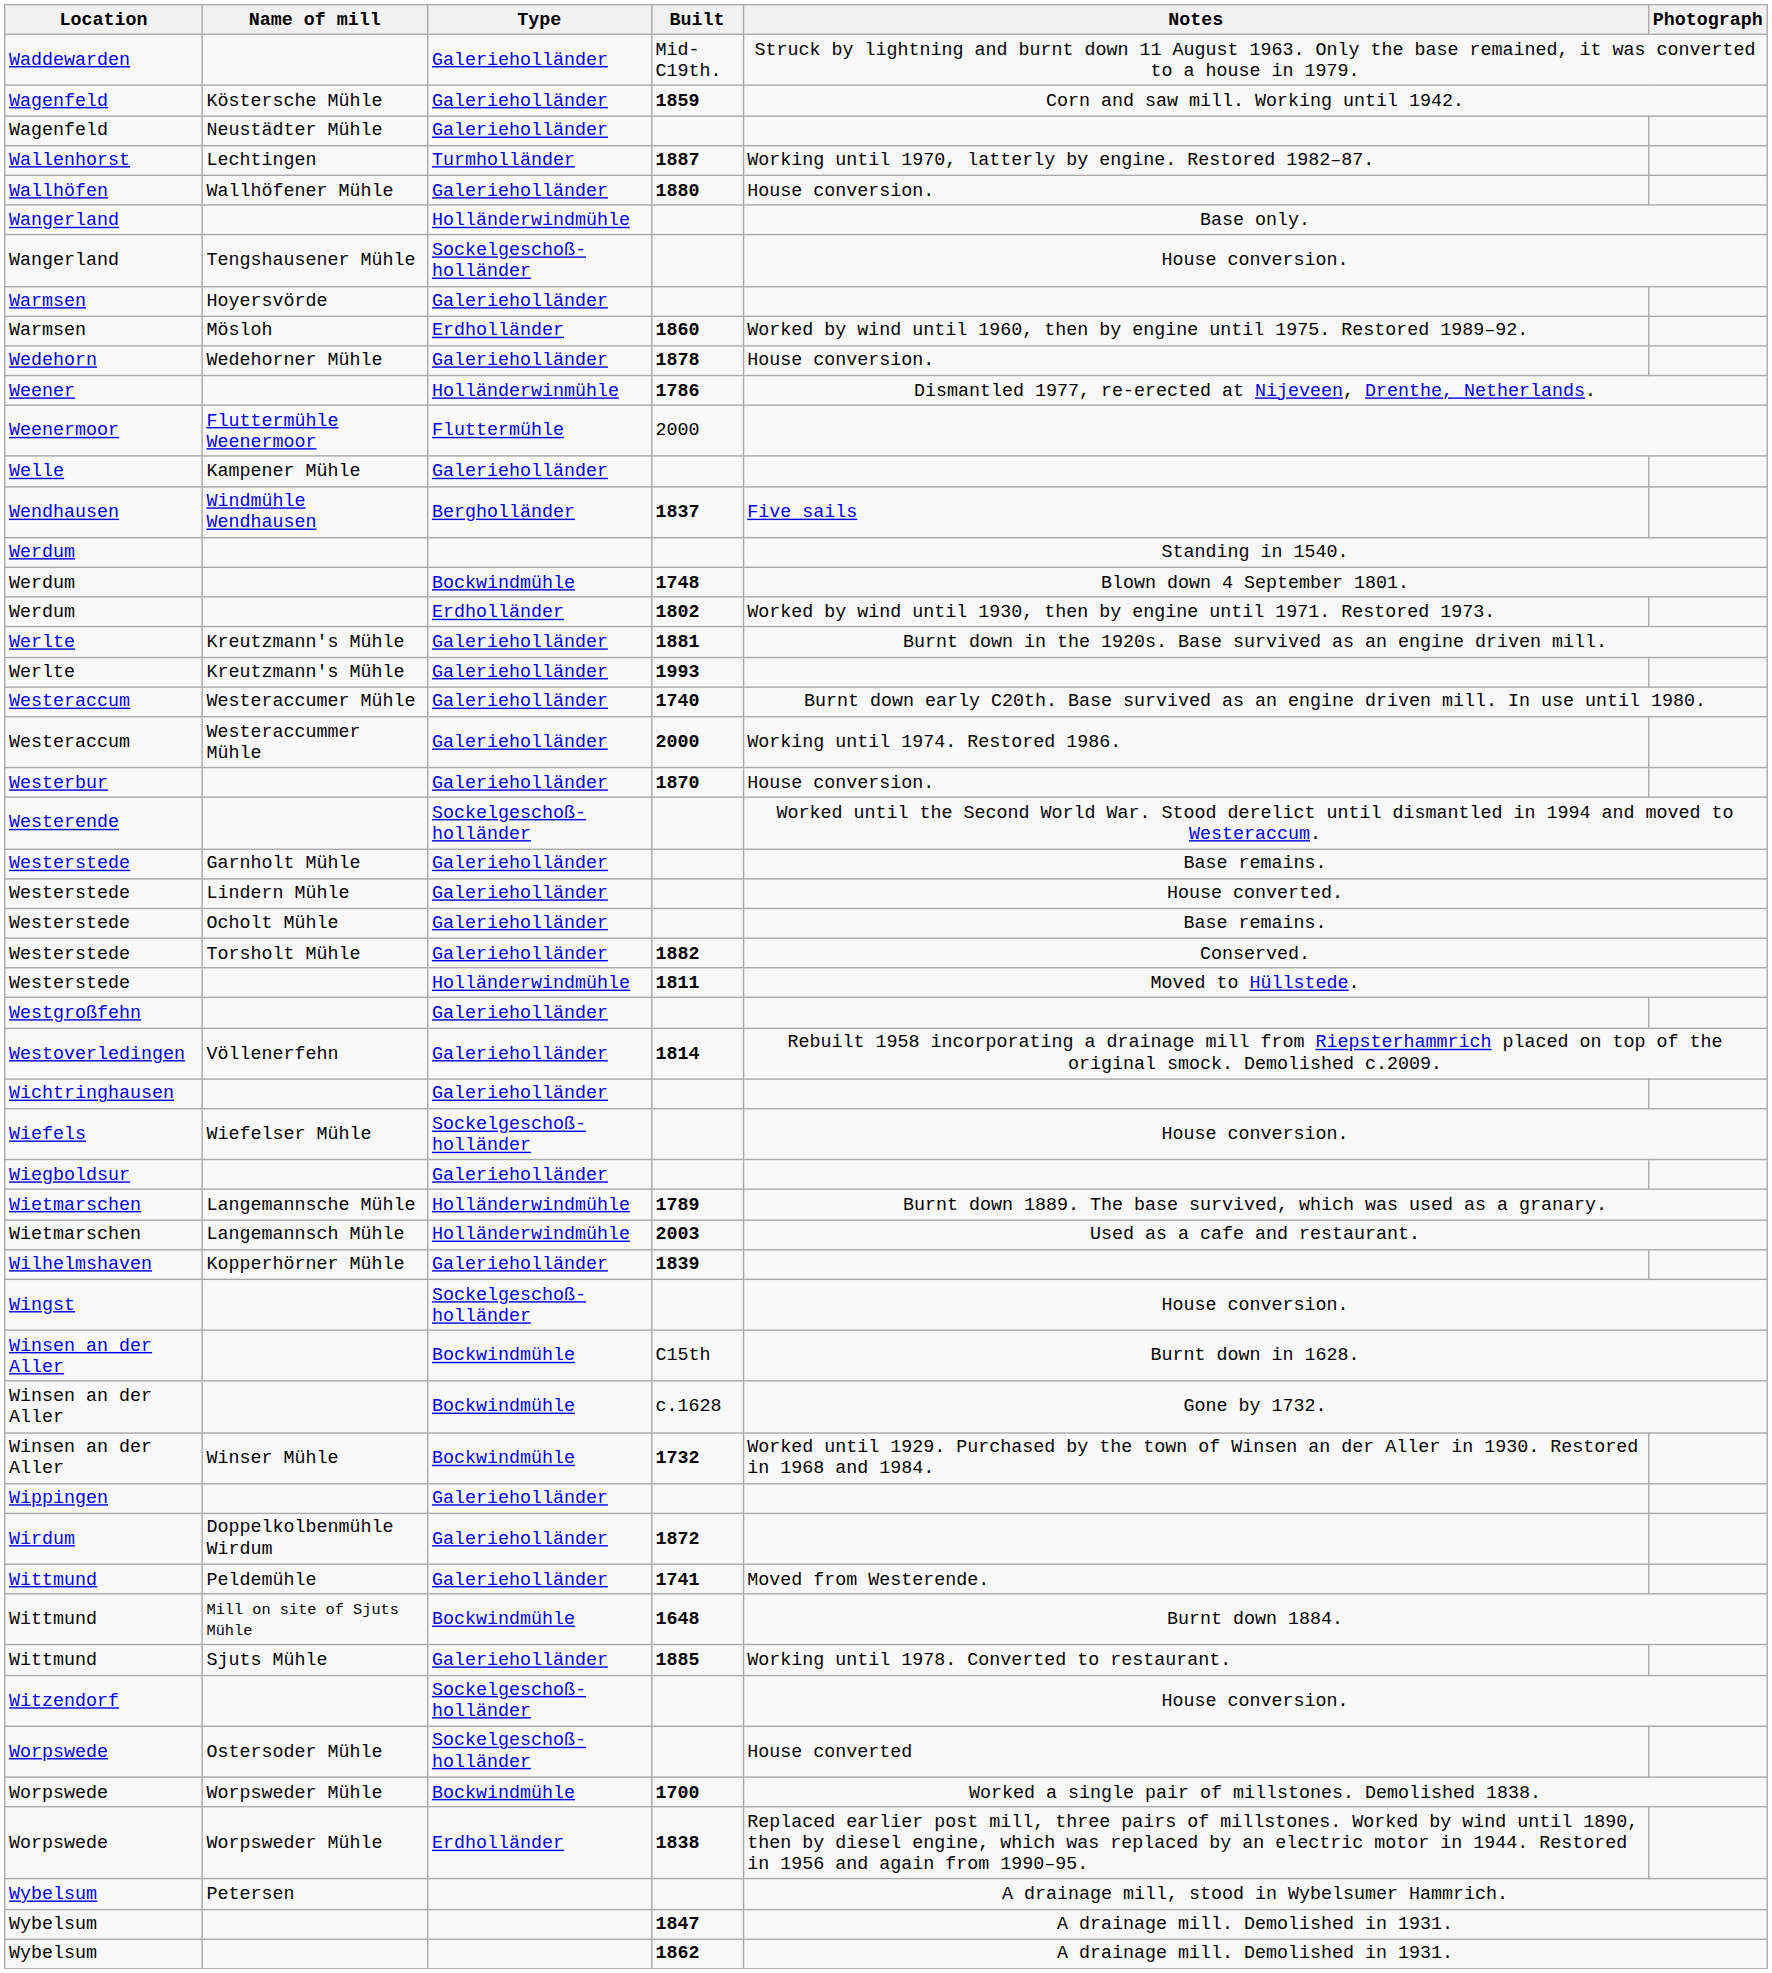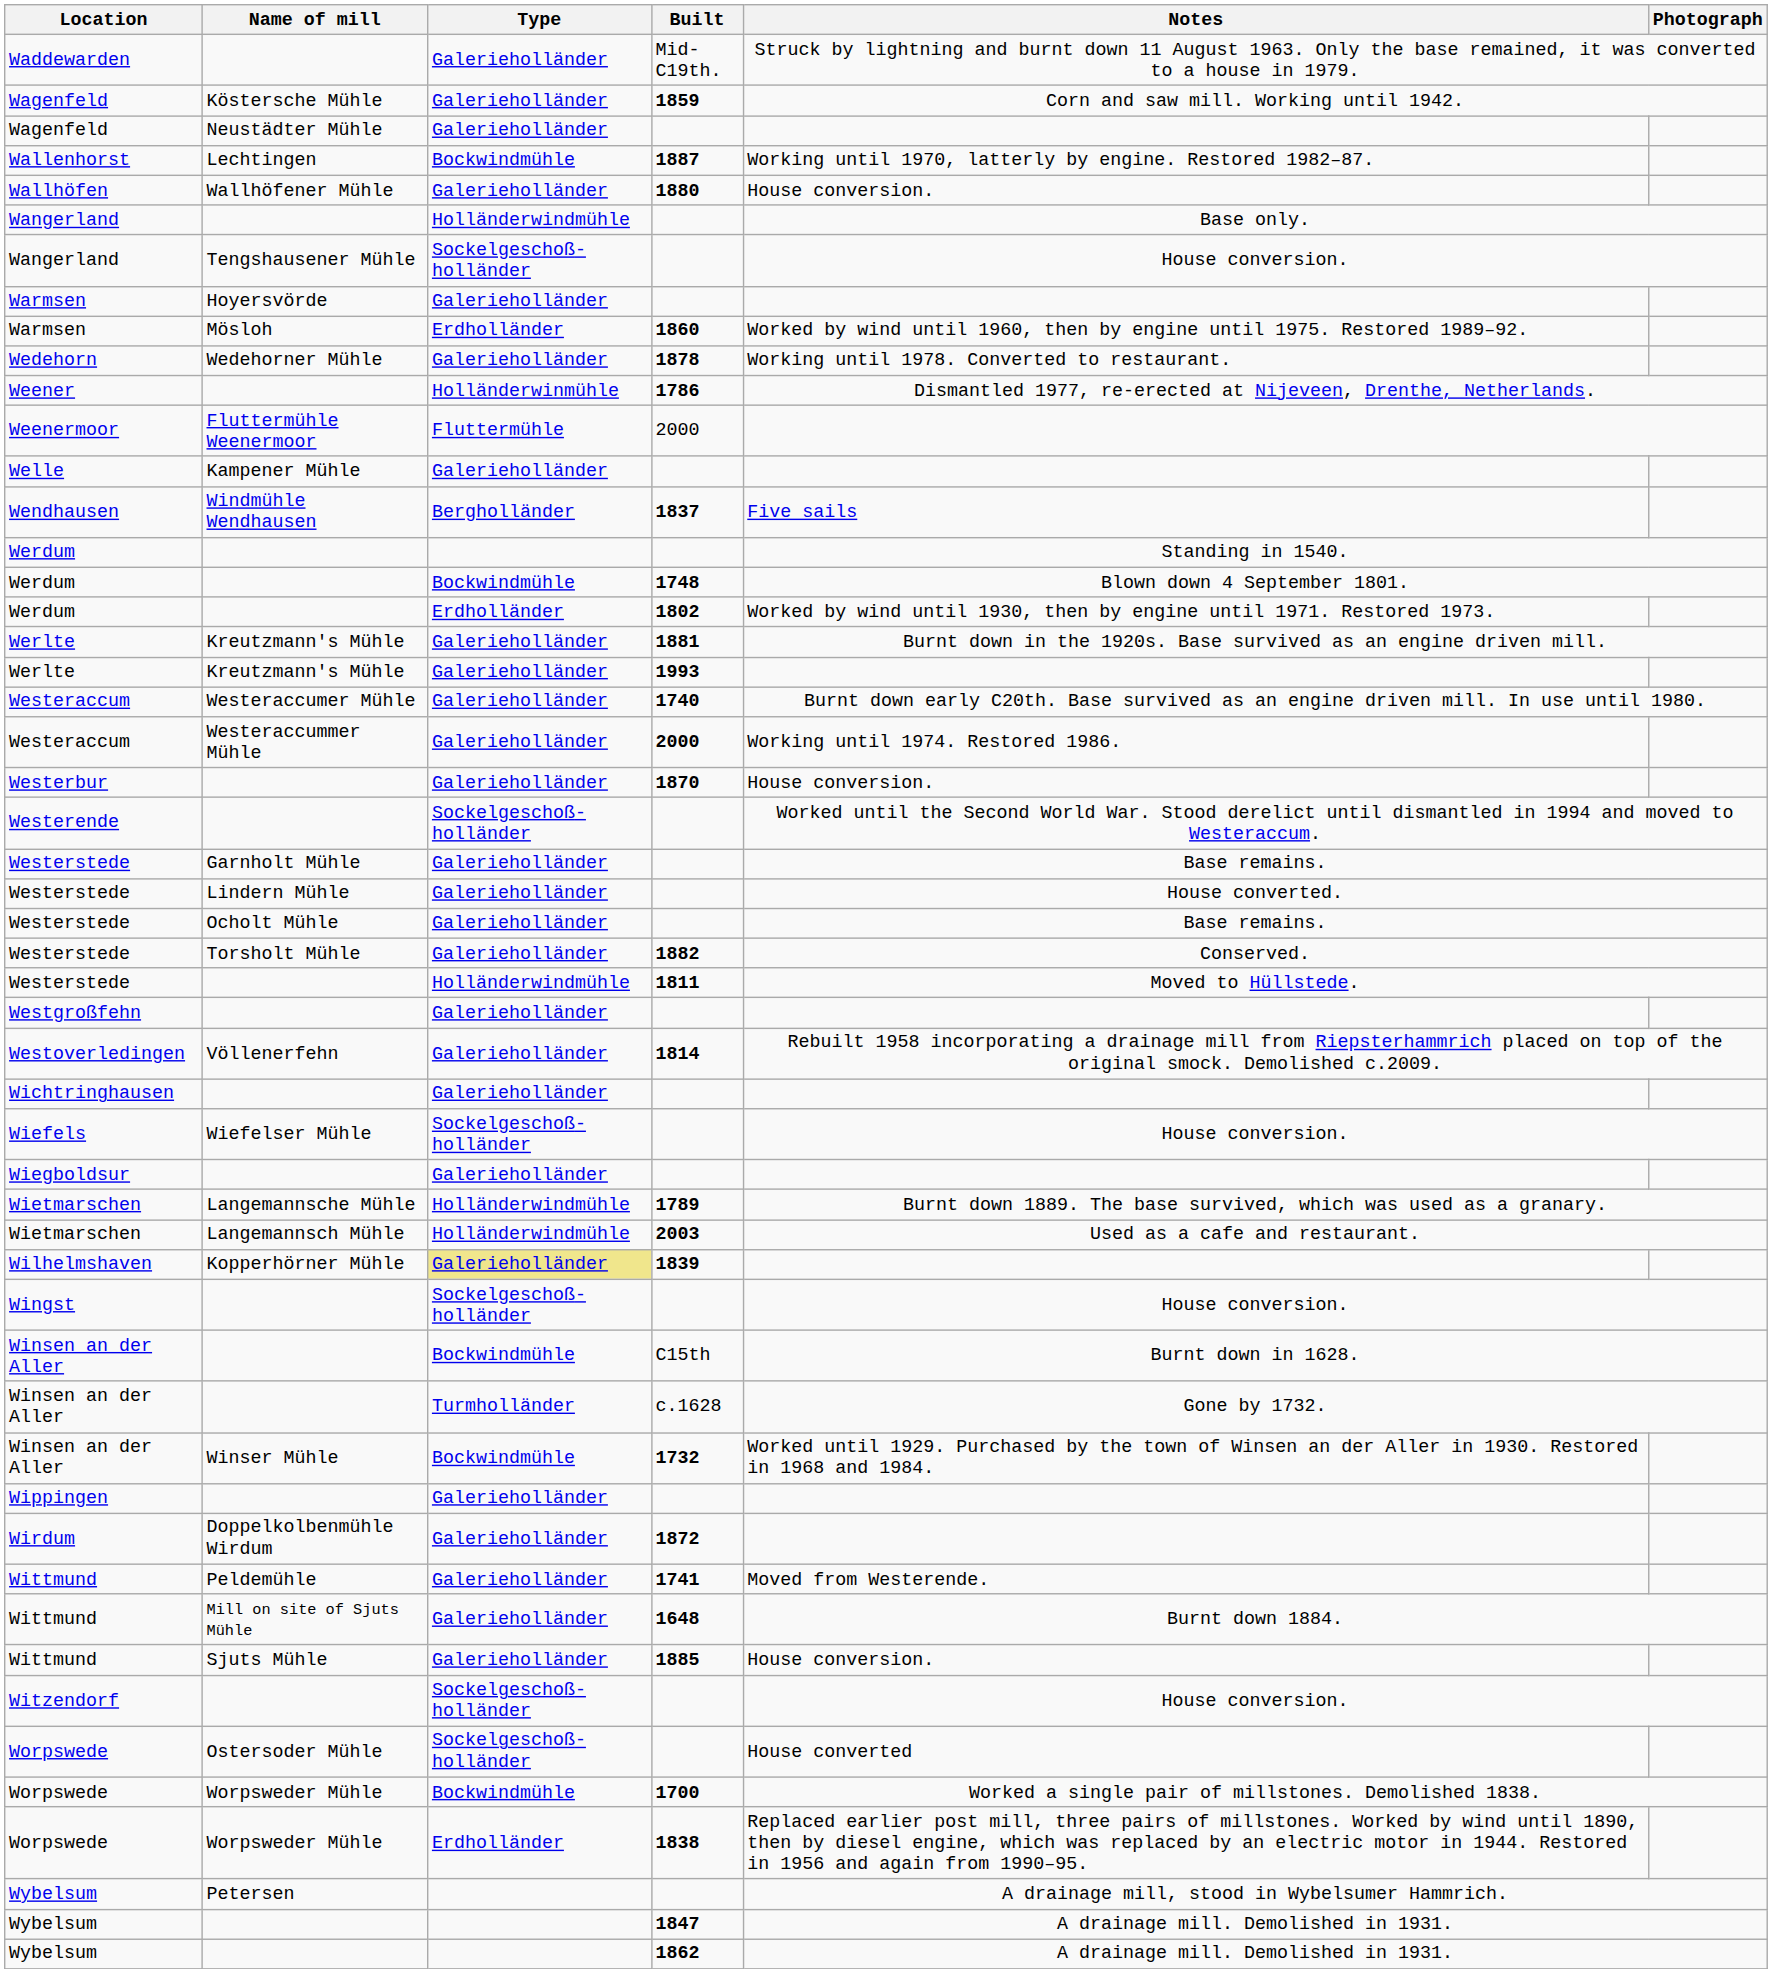(503, 160) Turmholländer -> (503, 160) Bockwindmühle
(841, 361) House conversion. -> (989, 361) Working until 1978. Converted to restaurant.
(520, 1264) no background -> (520, 1264) khaki background
(503, 1407) Bockwindmühle -> (503, 1407) Turmholländer
(503, 1620) Bockwindmühle -> (520, 1620) Galerieholländer
(989, 1660) Working until 1978. Converted to restaurant. -> (841, 1660) House conversion.
